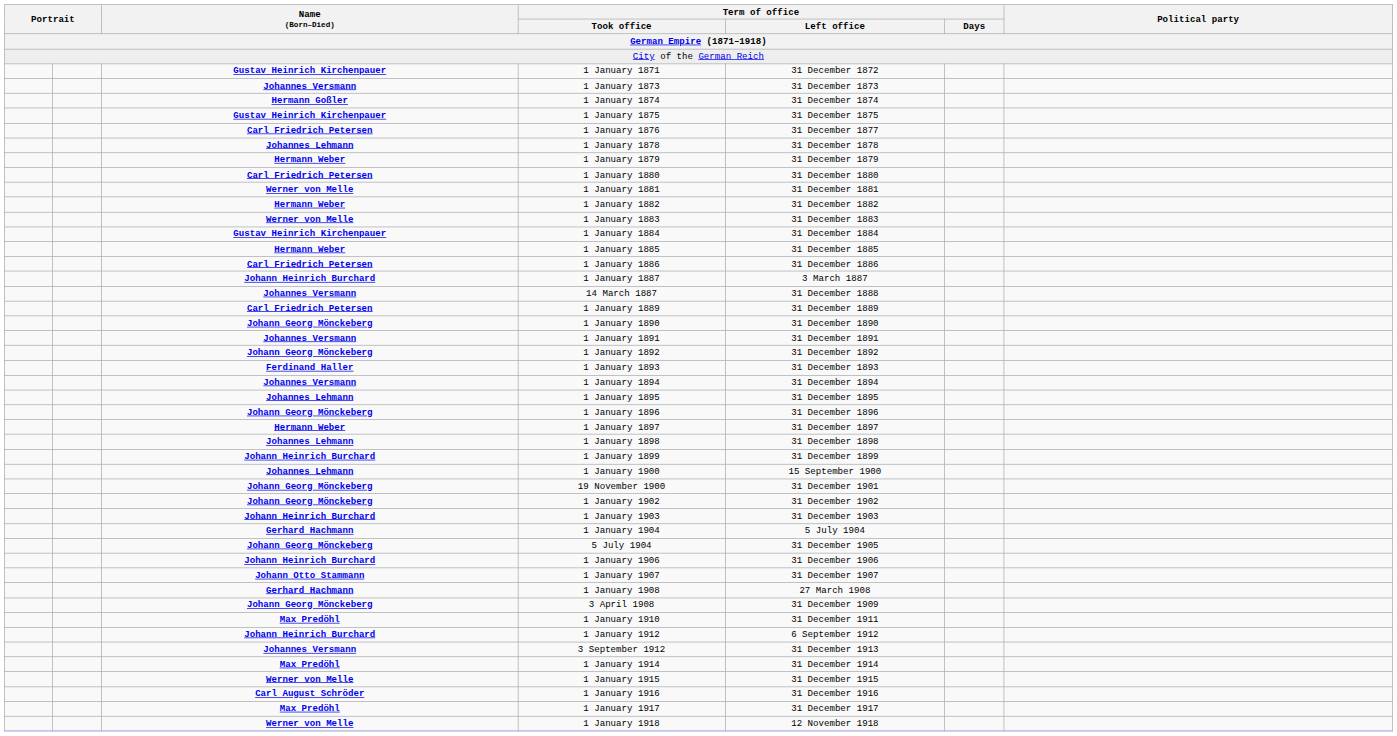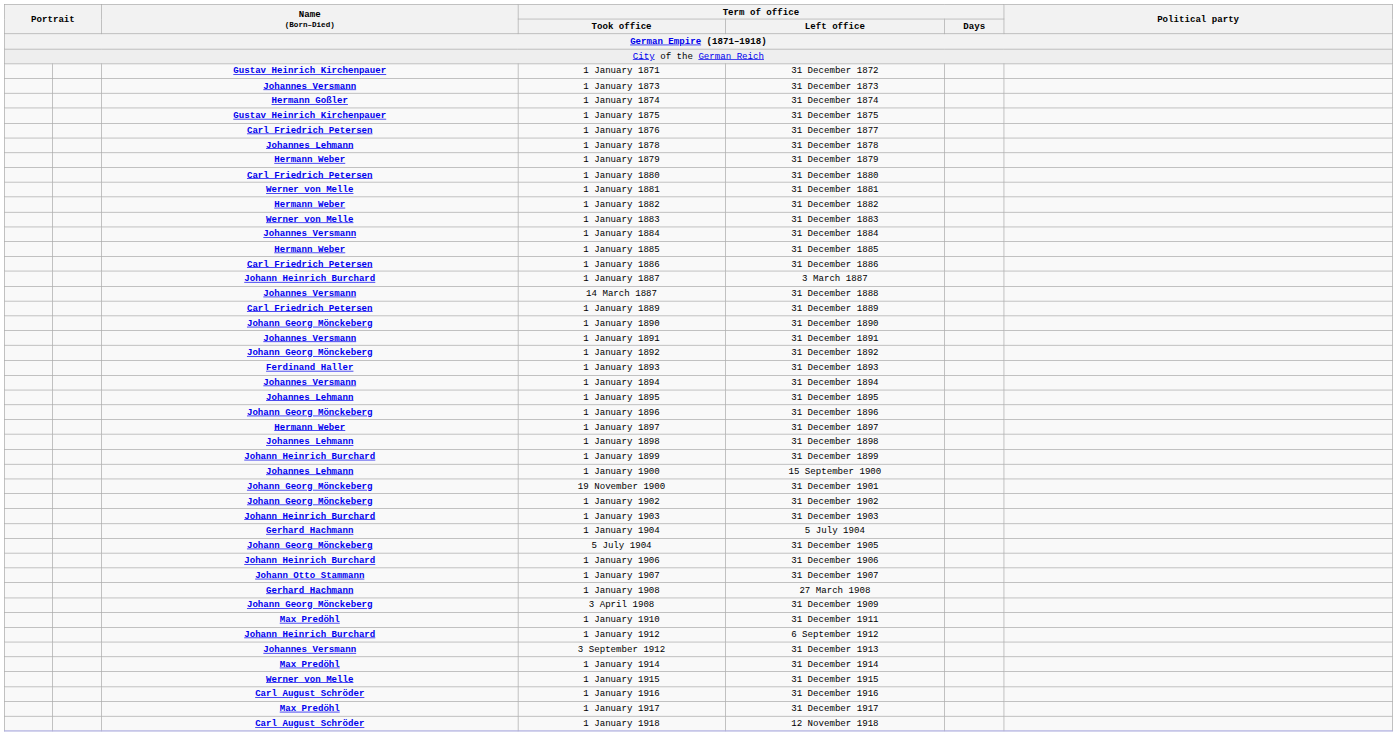(310, 234) Gustav Heinrich Kirchenpauer -> (310, 234) Johannes Versmann
(310, 724) Werner von Melle -> (310, 724) Carl August Schröder
